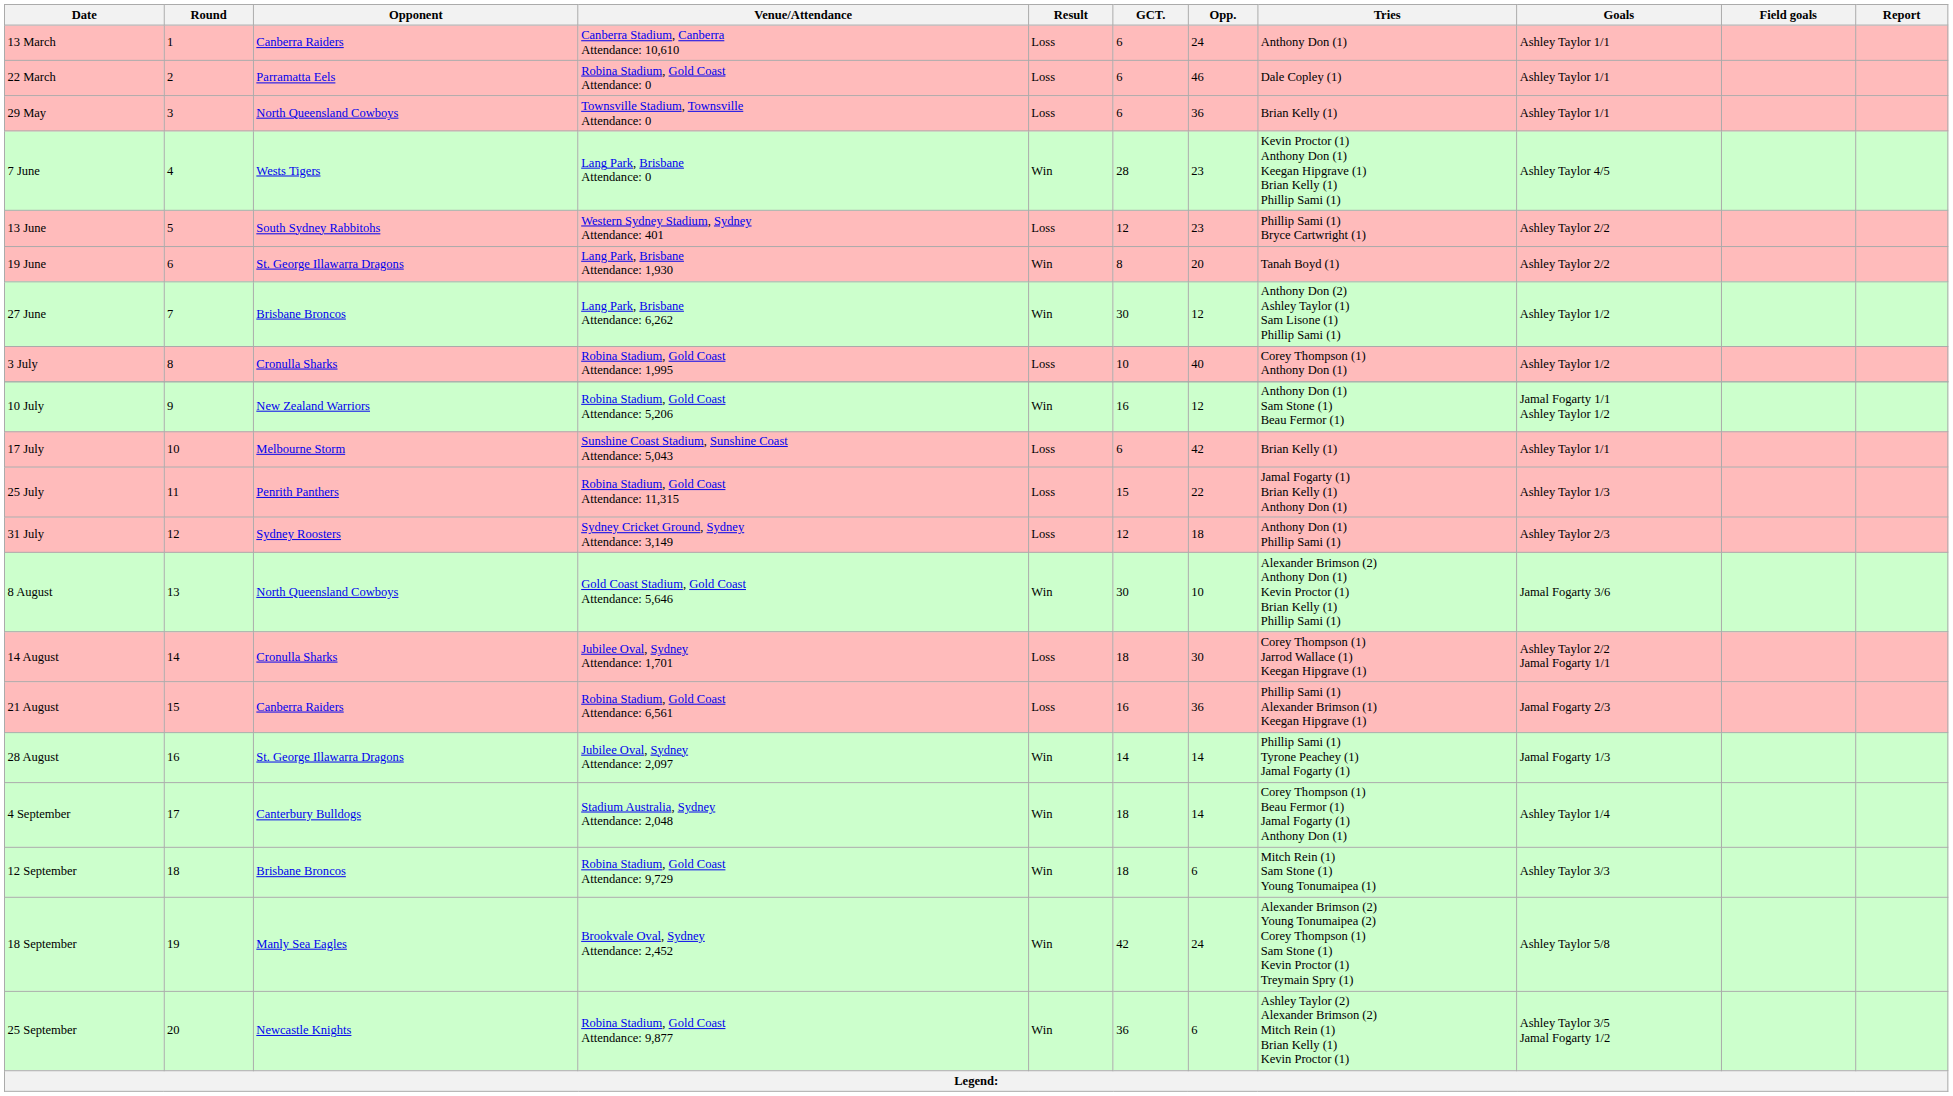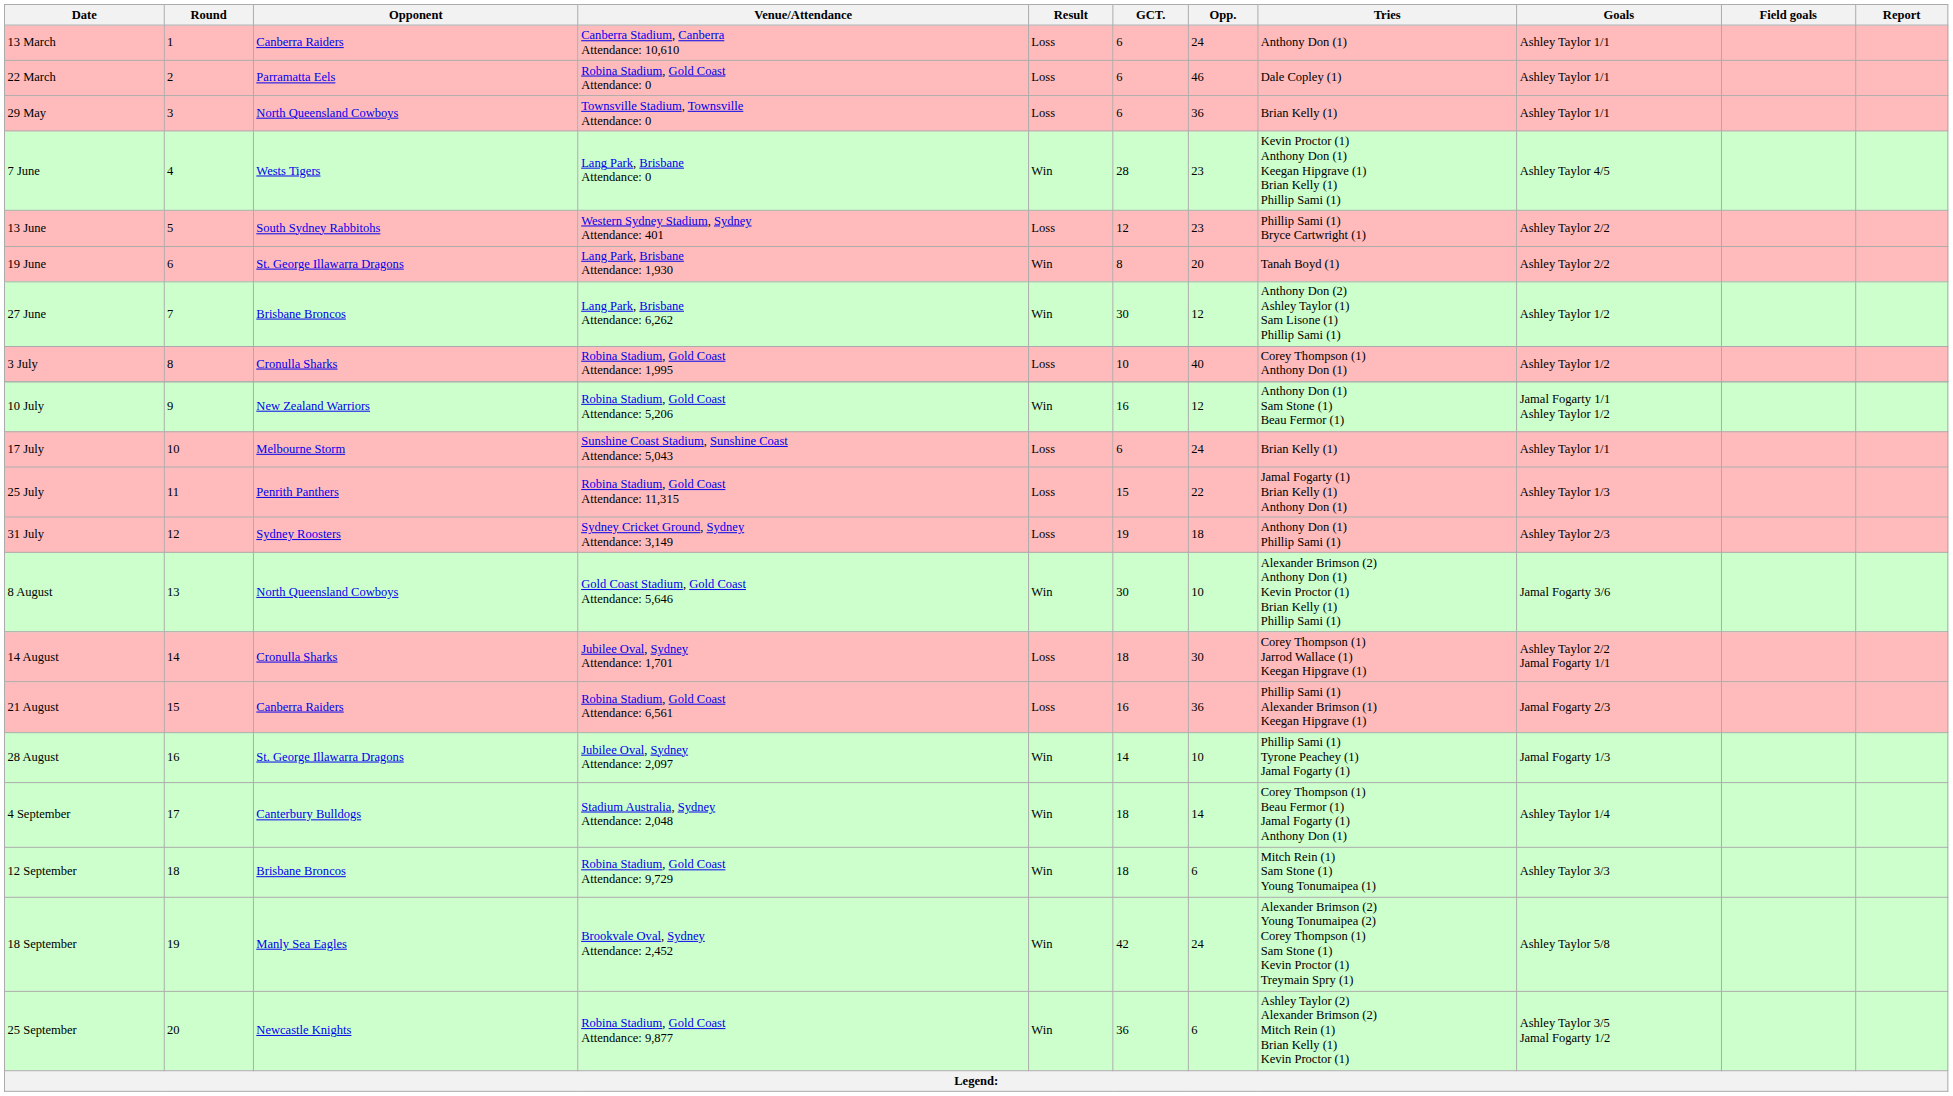(1197, 449) 42 -> (1197, 449) 24
(1123, 534) 12 -> (1123, 534) 19
(1197, 756) 14 -> (1197, 756) 10
